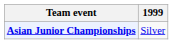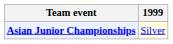(153, 30) no background -> (153, 30) lightyellow background
